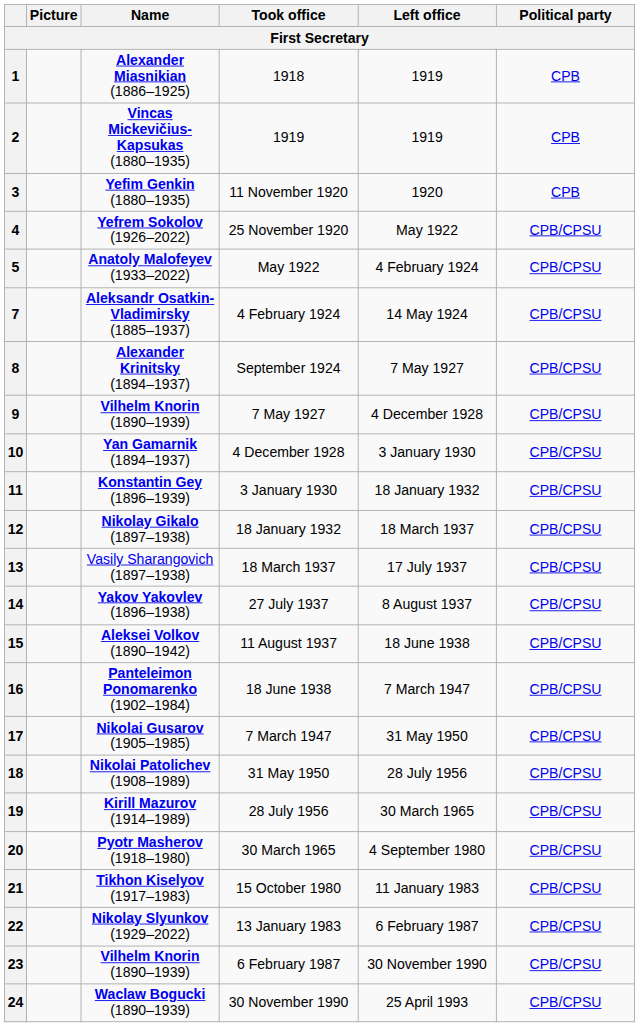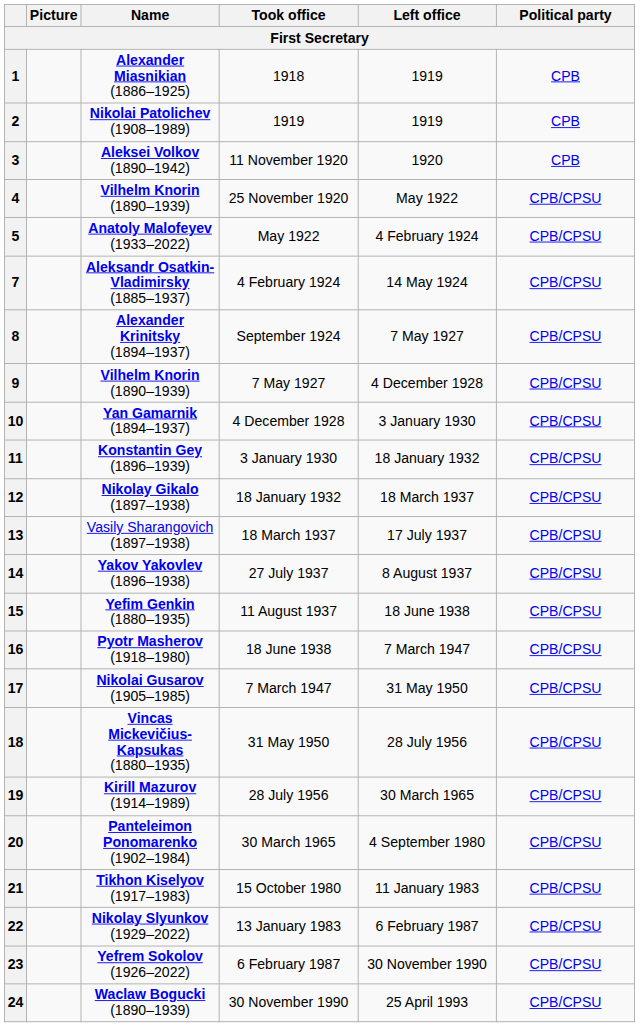(150, 138) Vincas Mickevičius-Kapsukas (1880–1935) -> (150, 122) Nikolai Patolichev (1908–1989)
(150, 192) Yefim Genkin (1880–1935) -> (150, 160) Aleksei Volkov (1890–1942)
(150, 230) Yefrem Sokolov (1926–2022) -> (150, 198) Vilhelm Knorin (1890–1939)
(150, 643) Aleksei Volkov (1890–1942) -> (150, 611) Yefim Genkin (1880–1935)
(150, 689) Panteleimon Ponomarenko (1902–1984) -> (150, 650) Pyotr Masherov (1918–1980)
(150, 774) Nikolai Patolichev (1908–1989) -> (150, 742) Vincas Mickevičius-Kapsukas (1880–1935)
(150, 850) Pyotr Masherov (1918–1980) -> (150, 842) Panteleimon Ponomarenko (1902–1984)
(150, 964) Vilhelm Knorin (1890–1939) -> (150, 964) Yefrem Sokolov (1926–2022)
